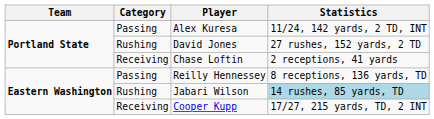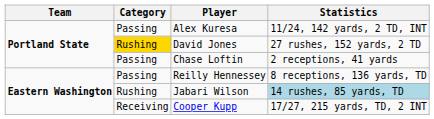(137, 44) no background -> (137, 44) gold background
(143, 60) Receiving -> (137, 60) Passing
